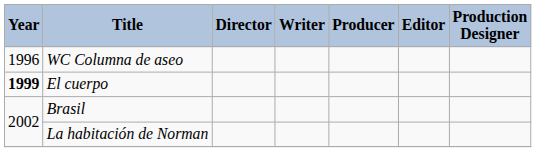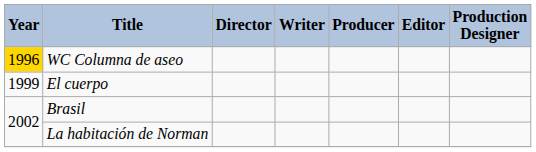(24, 59) no background -> (24, 59) gold background
(24, 84) bold -> (24, 84) normal
